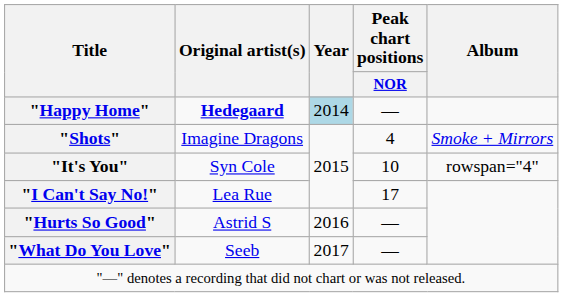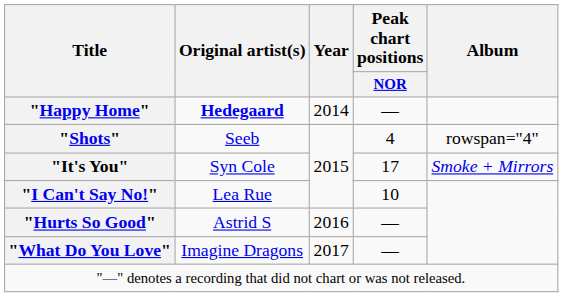(331, 110) lightblue background -> (331, 110) no background
(242, 138) Imagine Dragons -> (242, 138) Seeb
(492, 138) Smoke + Mirrors -> (492, 138) rowspan="4"
(390, 166) 10 -> (390, 166) 17
(492, 166) rowspan="4" -> (492, 166) Smoke + Mirrors
(390, 194) 17 -> (390, 194) 10
(242, 250) Seeb -> (242, 250) Imagine Dragons
